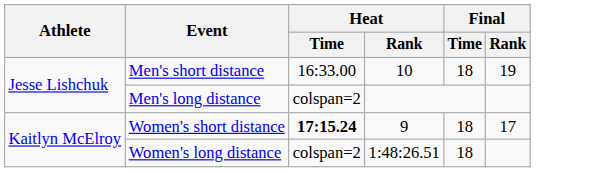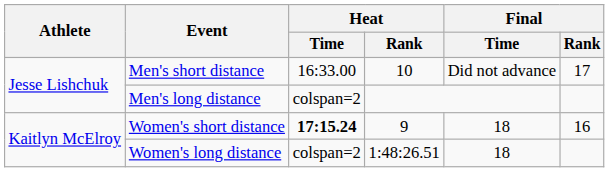(465, 71) 18 -> (502, 71) Did not advance
(508, 71) 19 -> (582, 71) 17
(508, 126) 17 -> (582, 126) 16
